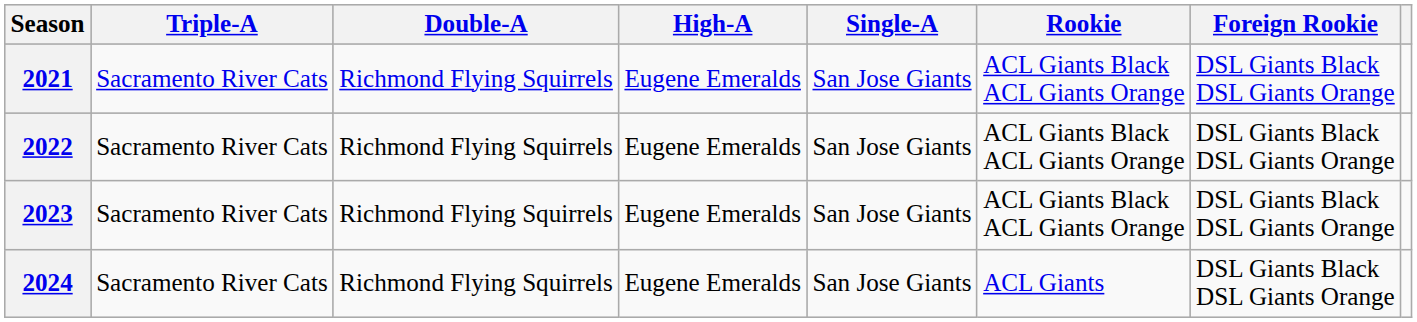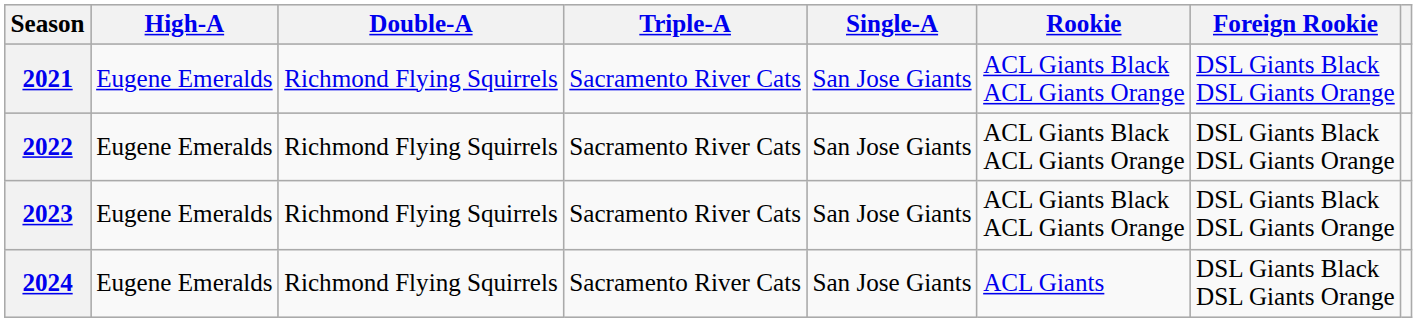columns swapped: (212, 24) <-> (713, 24)
